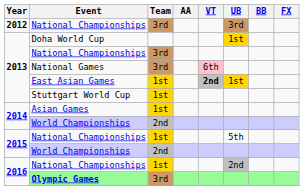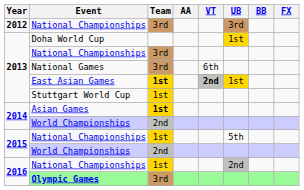(211, 67) pink background -> (211, 67) no background
(160, 81) normal -> (160, 81) bold
(160, 109) normal -> (160, 109) bold
